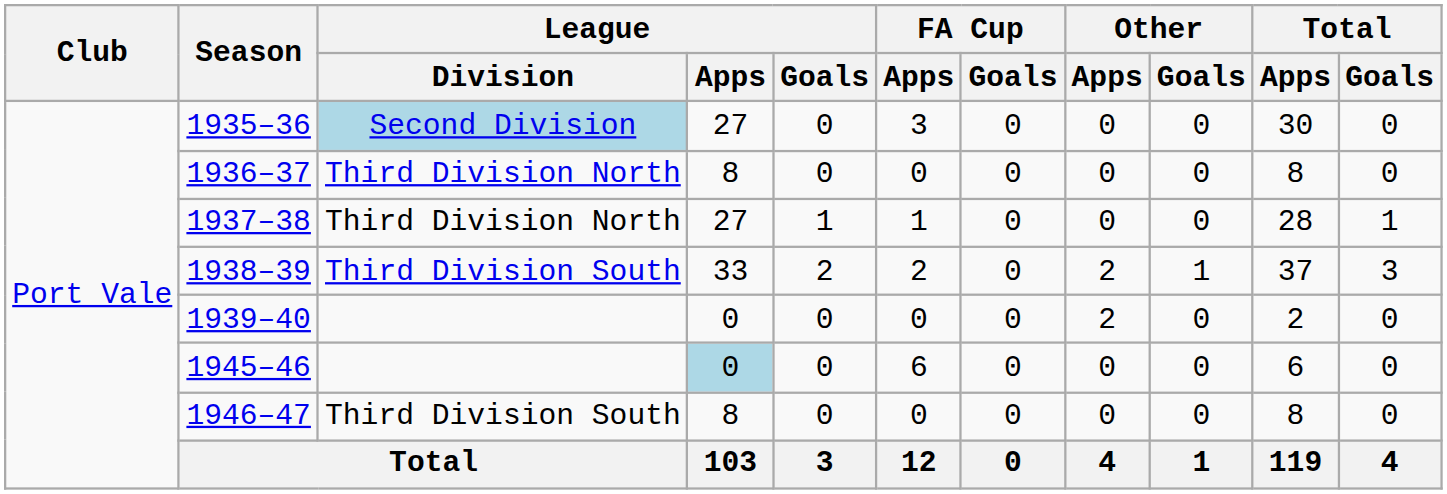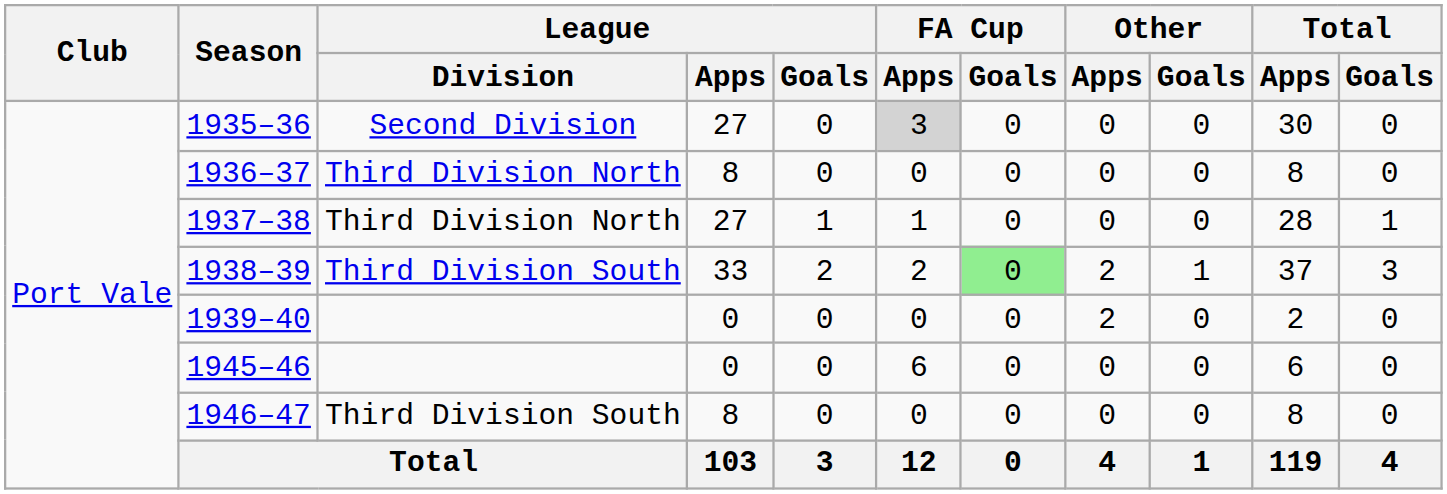(503, 126) lightblue background -> (503, 126) no background
(919, 126) no background -> (919, 126) lightgrey background
(1013, 271) no background -> (1013, 271) lightgreen background
(730, 367) lightblue background -> (730, 367) no background
